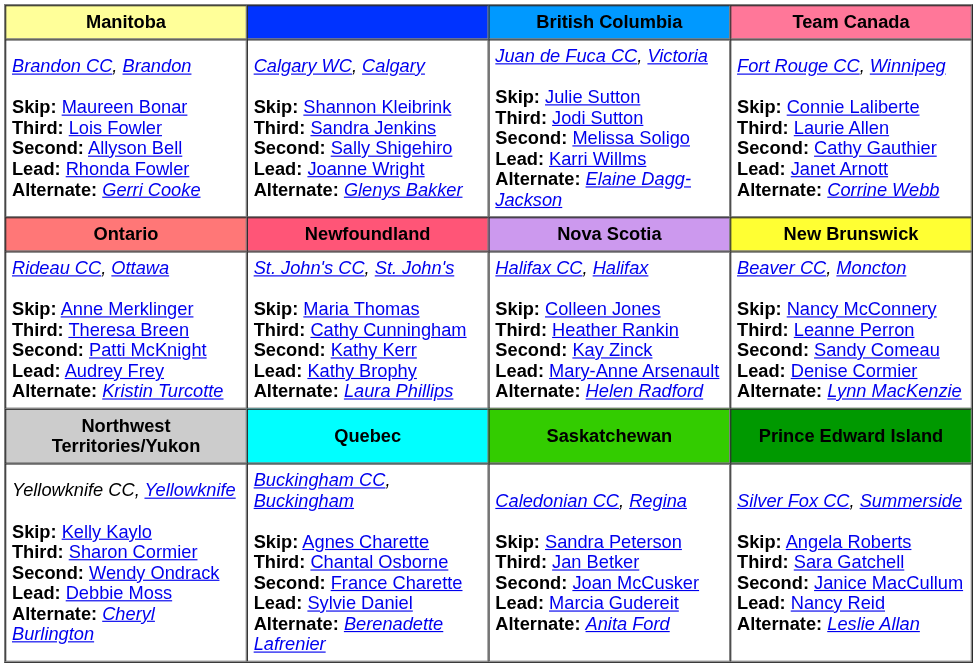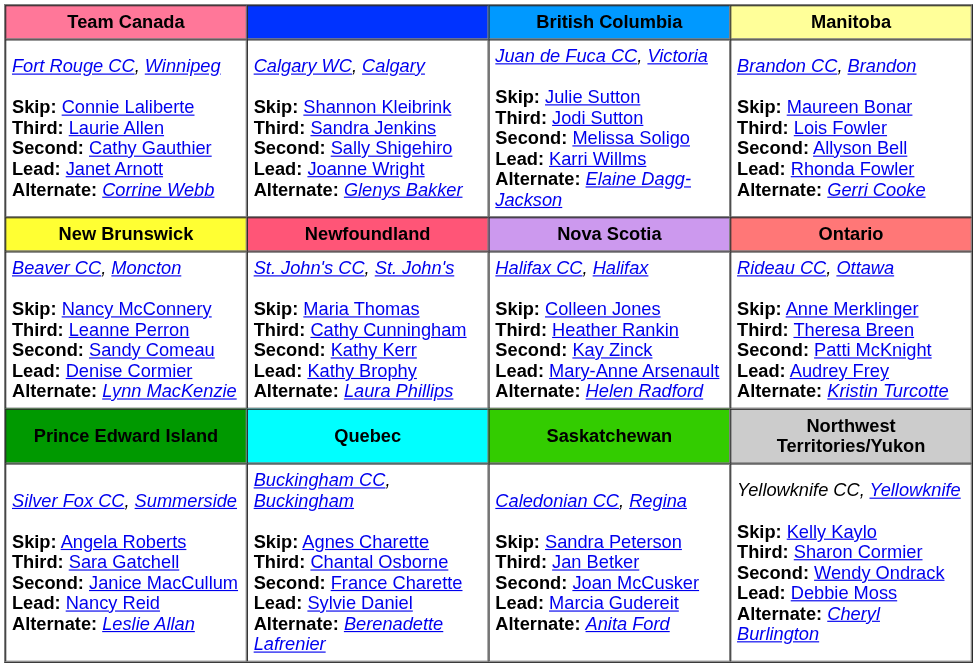columns swapped: (851, 22) <-> (126, 22)
